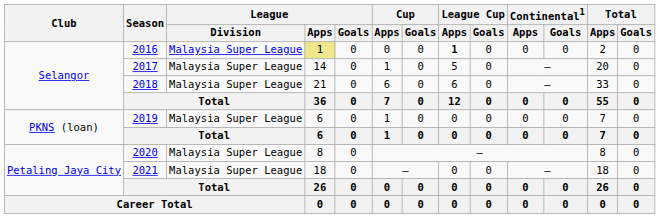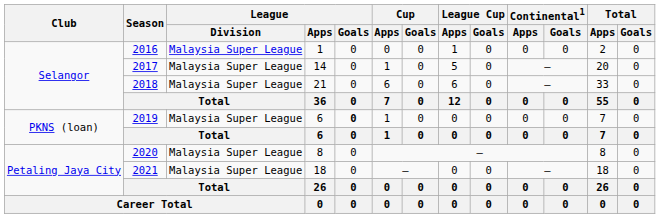(320, 50) khaki background -> (320, 50) no background
(454, 50) bold -> (454, 50) normal
(353, 119) normal -> (353, 119) bold
